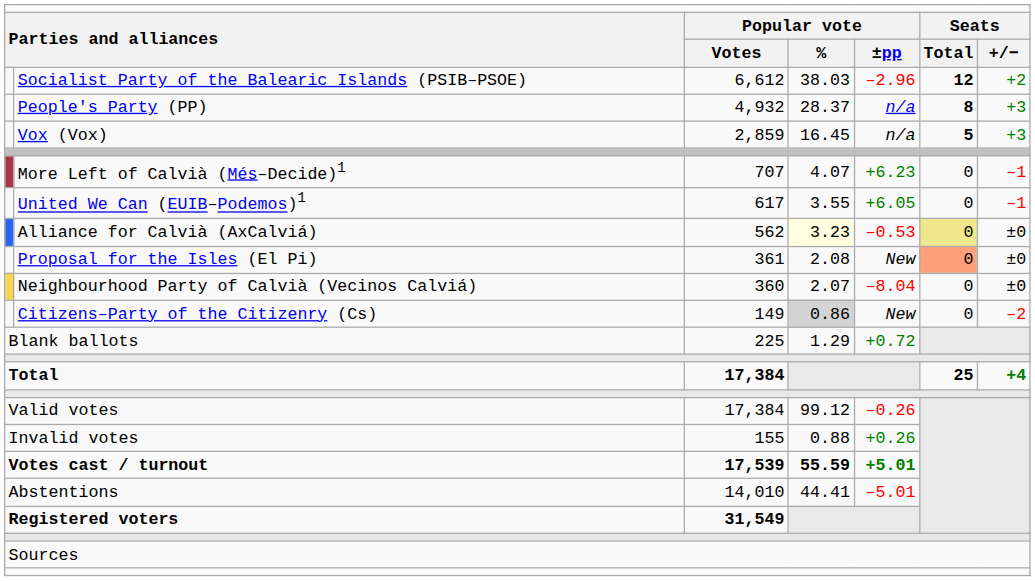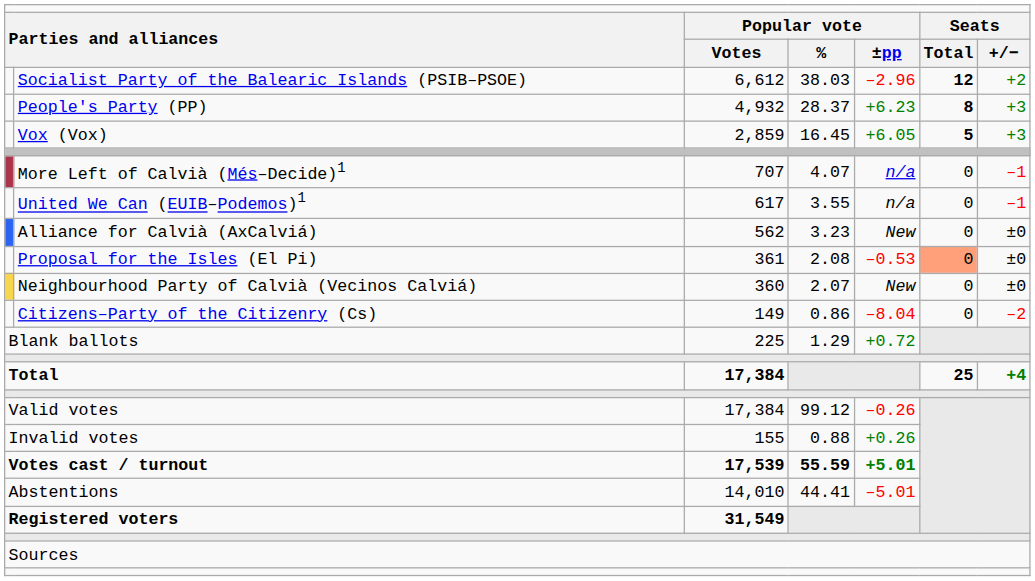(901, 107) n/a -> (891, 107) +6.23
(901, 135) n/a -> (891, 135) +6.05
(891, 172) +6.23 -> (901, 172) n/a
(891, 203) +6.05 -> (901, 203) n/a
(830, 232) lightyellow background -> (830, 232) no background
(891, 232) –0.53 -> (901, 232) New
(968, 232) khaki background -> (968, 232) no background
(901, 260) New -> (891, 260) –0.53
(891, 287) –8.04 -> (901, 287) New
(830, 314) lightgrey background -> (830, 314) no background
(901, 314) New -> (891, 314) –8.04
